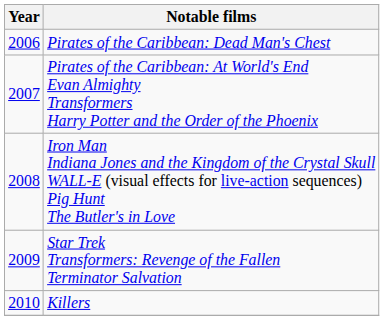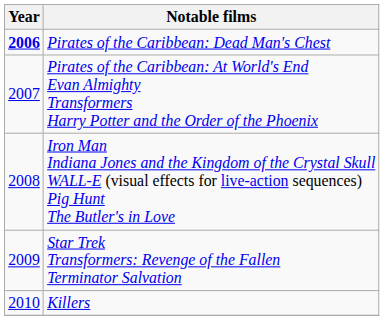(24, 42) normal -> (24, 42) bold
